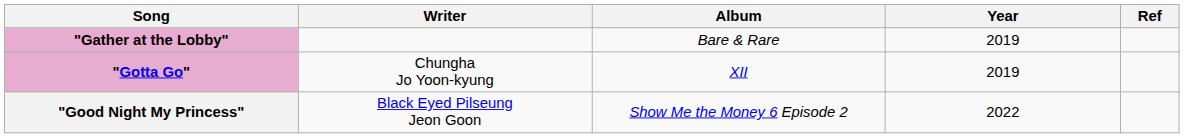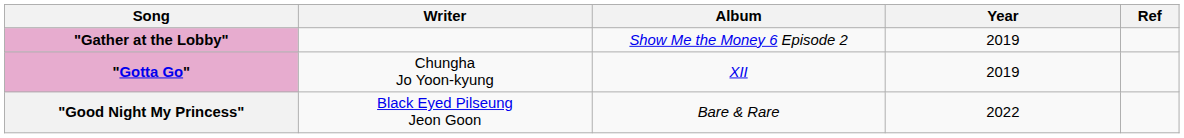(739, 39) Bare & Rare -> (739, 39) Show Me the Money 6 Episode 2
(739, 112) Show Me the Money 6 Episode 2 -> (739, 112) Bare & Rare
